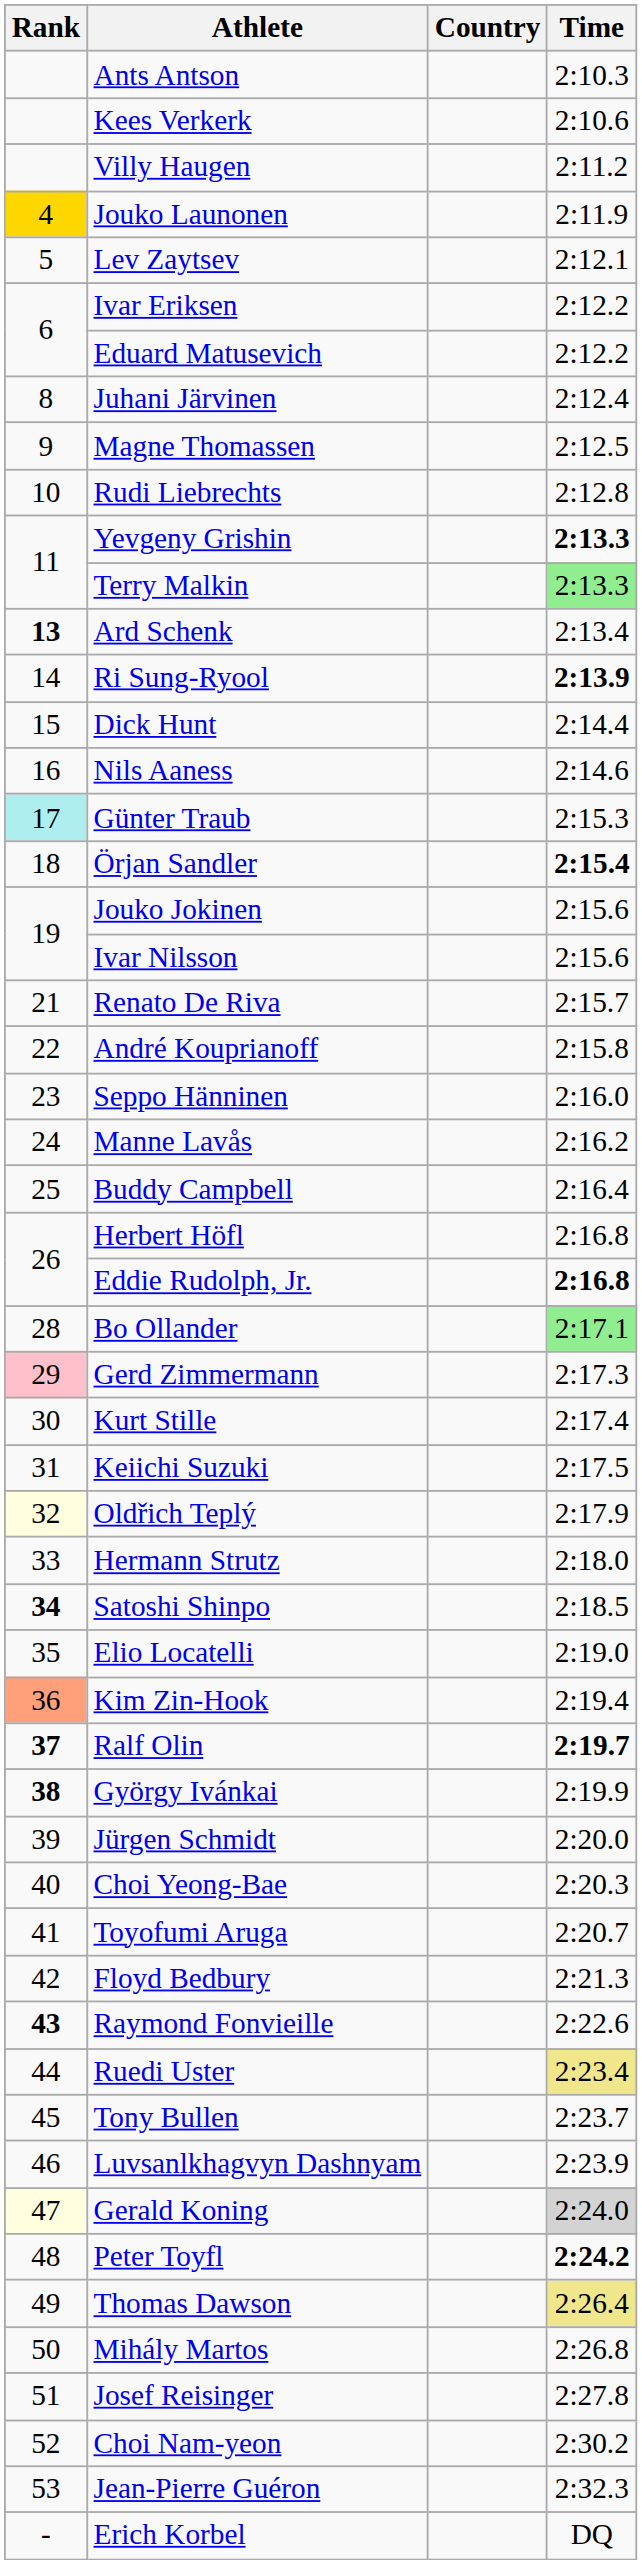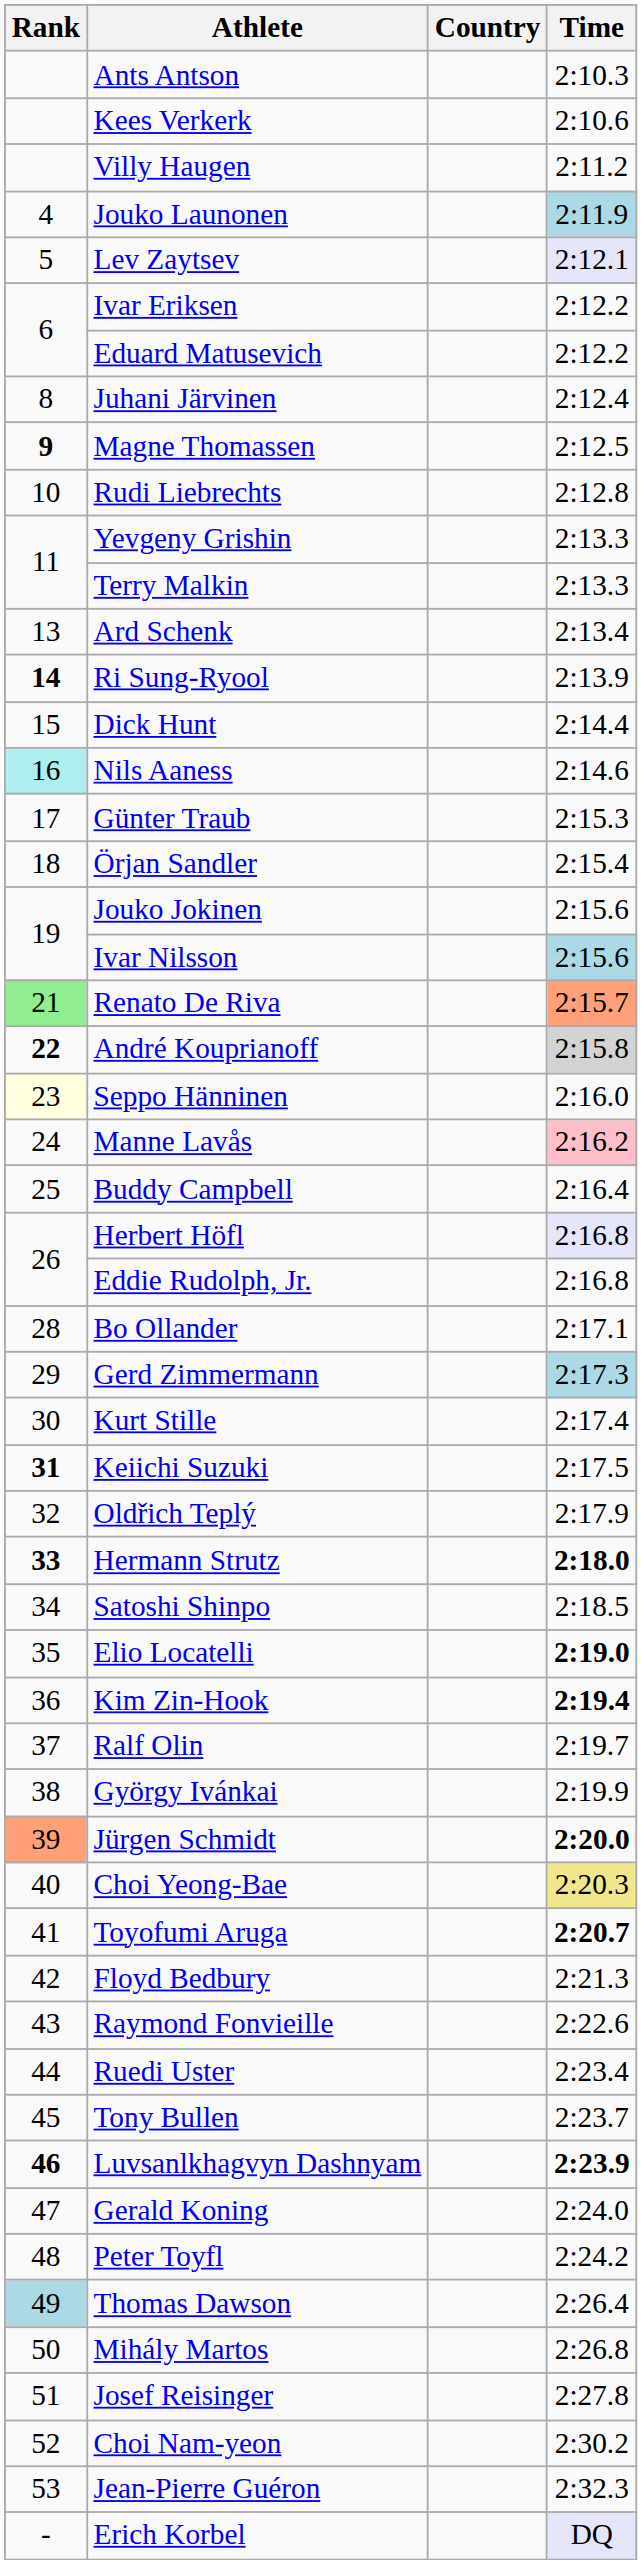(46, 213) gold background -> (46, 213) no background
(592, 213) no background -> (592, 213) lightblue background
(592, 259) no background -> (592, 259) lavender background
(46, 445) normal -> (46, 445) bold
(592, 538) bold -> (592, 538) normal
(592, 584) lightgreen background -> (592, 584) no background
(46, 631) bold -> (46, 631) normal
(46, 677) normal -> (46, 677) bold
(592, 677) bold -> (592, 677) normal
(46, 770) no background -> (46, 770) paleturquoise background
(46, 817) paleturquoise background -> (46, 817) no background
(592, 863) bold -> (592, 863) normal
(592, 956) no background -> (592, 956) lightblue background
(46, 1002) no background -> (46, 1002) lightgreen background
(592, 1002) no background -> (592, 1002) lightsalmon background
(46, 1049) normal -> (46, 1049) bold
(592, 1049) no background -> (592, 1049) lightgrey background
(46, 1095) no background -> (46, 1095) lightyellow background
(592, 1142) no background -> (592, 1142) pink background
(592, 1235) no background -> (592, 1235) lavender background
(592, 1281) bold -> (592, 1281) normal
(592, 1327) lightgreen background -> (592, 1327) no background
(46, 1374) pink background -> (46, 1374) no background
(592, 1374) no background -> (592, 1374) lightblue background
(46, 1467) normal -> (46, 1467) bold
(46, 1513) lightyellow background -> (46, 1513) no background
(46, 1560) normal -> (46, 1560) bold
(592, 1560) normal -> (592, 1560) bold
(46, 1606) bold -> (46, 1606) normal
(592, 1652) normal -> (592, 1652) bold
(46, 1699) lightsalmon background -> (46, 1699) no background
(592, 1699) normal -> (592, 1699) bold
(46, 1745) bold -> (46, 1745) normal
(592, 1745) bold -> (592, 1745) normal
(46, 1792) bold -> (46, 1792) normal
(46, 1838) no background -> (46, 1838) lightsalmon background
(592, 1838) normal -> (592, 1838) bold
(592, 1885) no background -> (592, 1885) khaki background
(592, 1931) normal -> (592, 1931) bold
(46, 2024) bold -> (46, 2024) normal
(592, 2070) khaki background -> (592, 2070) no background
(46, 2163) normal -> (46, 2163) bold
(592, 2163) normal -> (592, 2163) bold
(46, 2210) lightyellow background -> (46, 2210) no background
(592, 2210) lightgrey background -> (592, 2210) no background
(592, 2256) bold -> (592, 2256) normal
(46, 2303) no background -> (46, 2303) lightblue background
(592, 2303) khaki background -> (592, 2303) no background
(592, 2535) no background -> (592, 2535) lavender background
